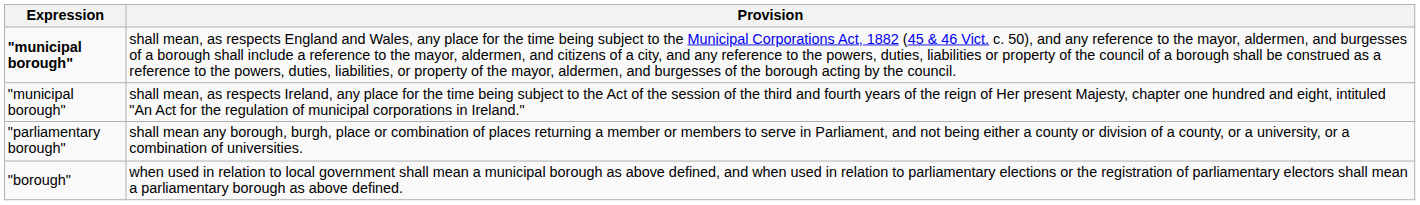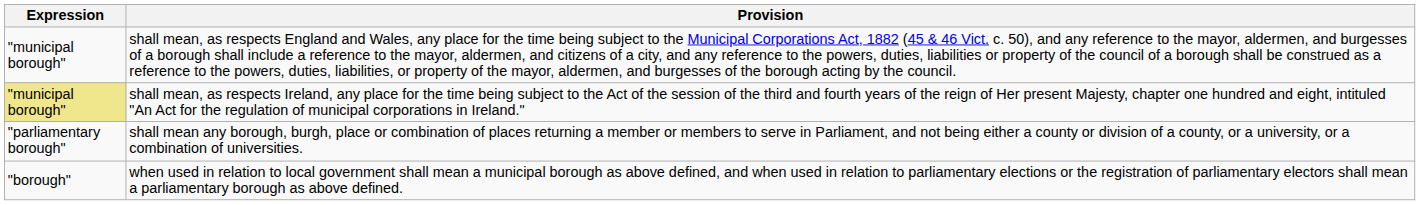(45, 54) bold -> (41, 54) normal
(41, 102) no background -> (41, 102) khaki background
